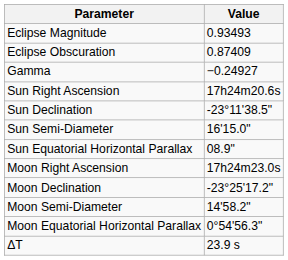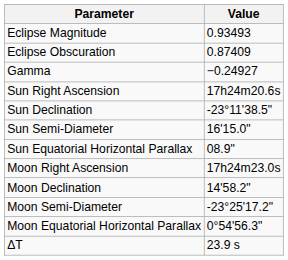(240, 187) -23°25'17.2" -> (229, 187) 14'58.2"
(229, 206) 14'58.2" -> (240, 206) -23°25'17.2"
